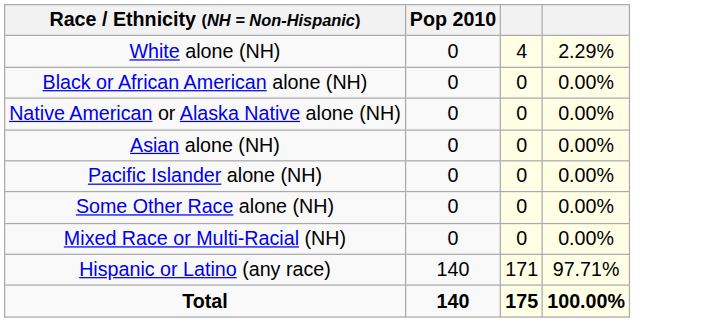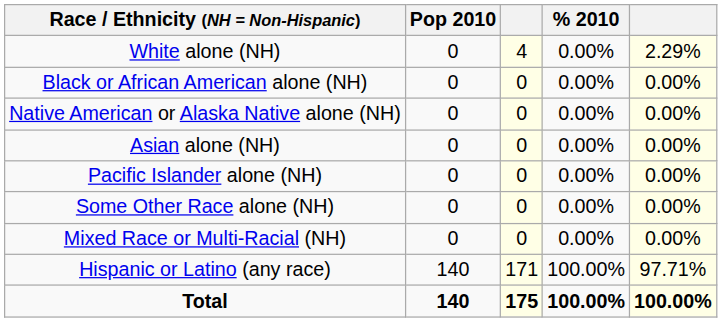+ column: (586, 20)
